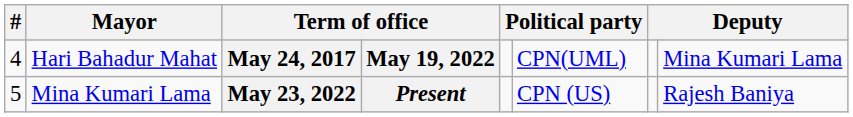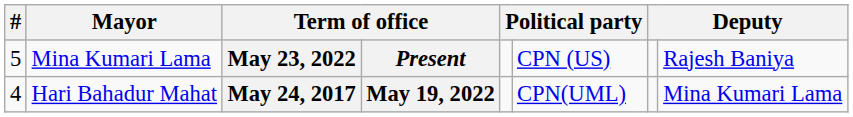rows swapped: (292, 58) <-> (292, 93)
